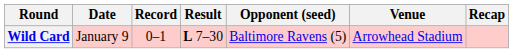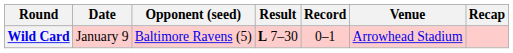columns swapped: (288, 15) <-> (156, 15)
